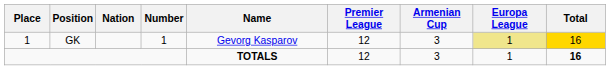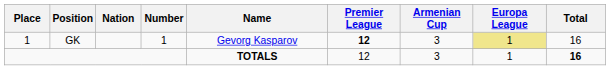(364, 41) normal -> (364, 41) bold
(576, 41) gold background -> (576, 41) no background
